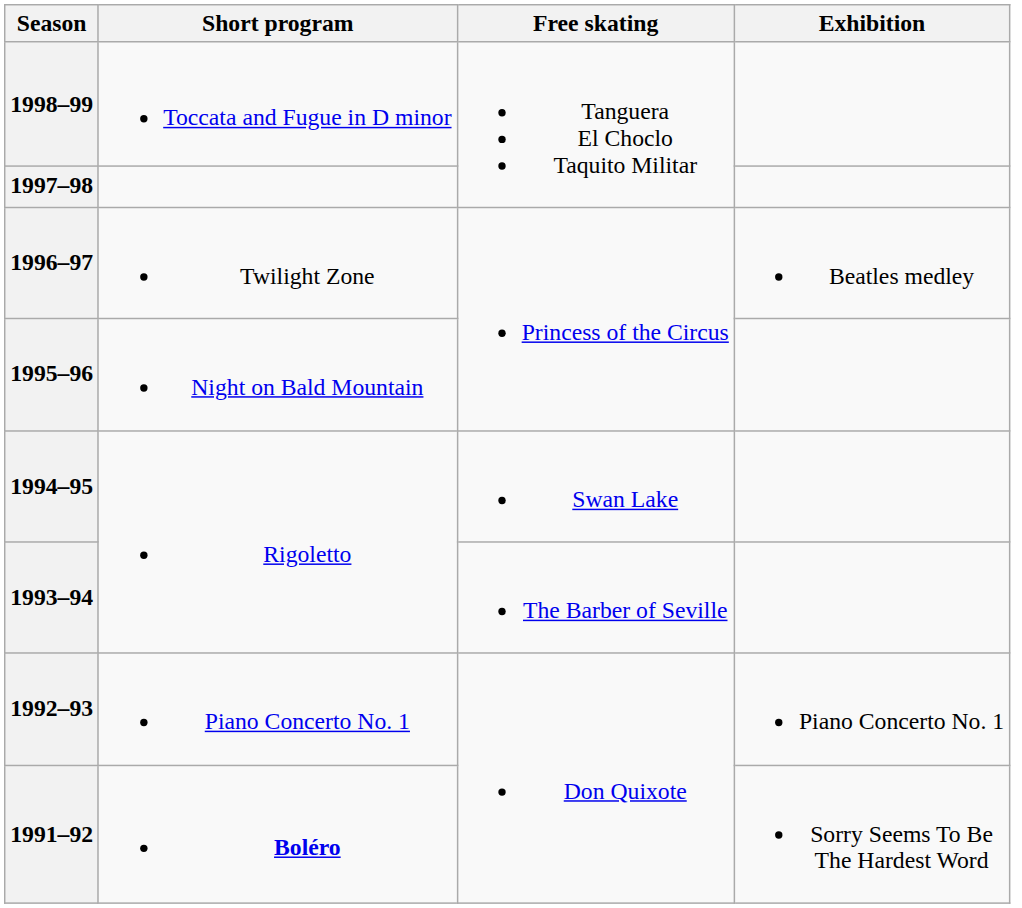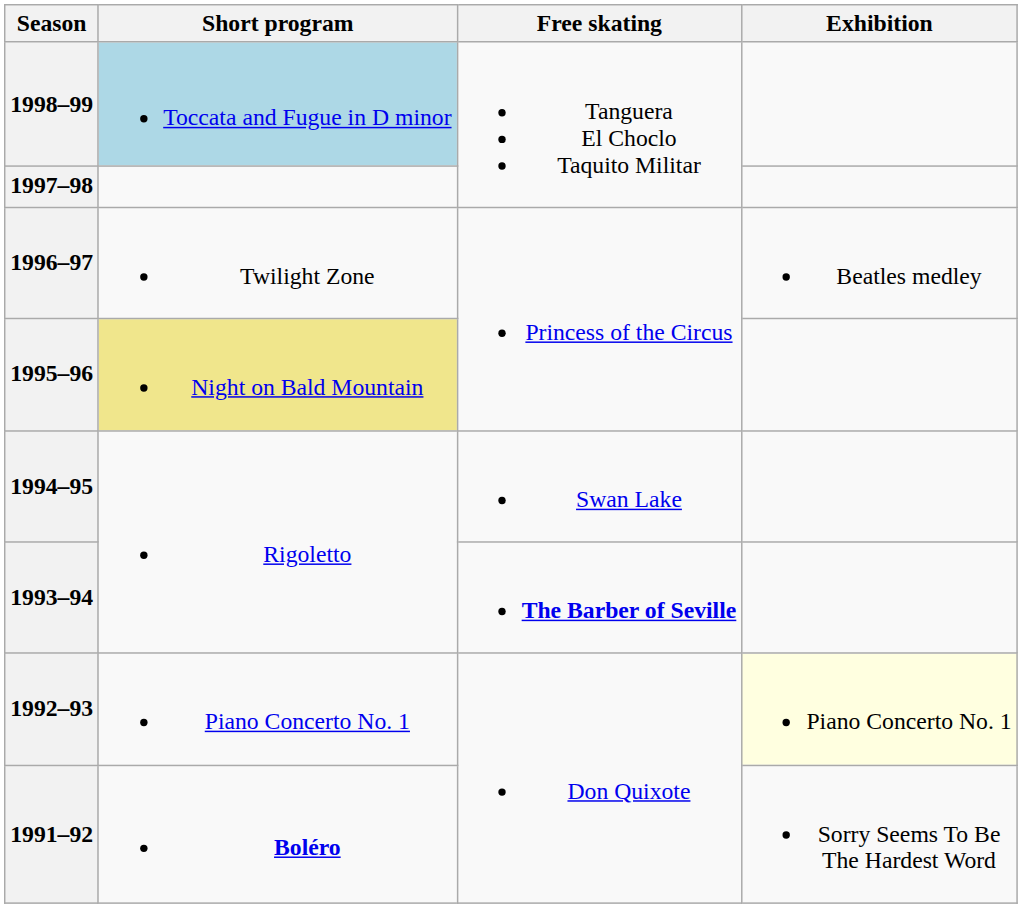(278, 117) no background -> (278, 117) lightblue background
(278, 388) no background -> (278, 388) khaki background
(596, 611) normal -> (599, 611) bold
(872, 722) no background -> (879, 722) lightyellow background
